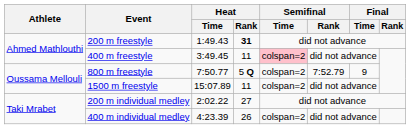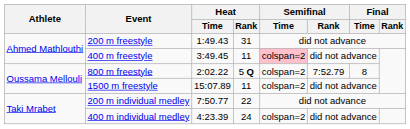(246, 41) bold -> (246, 41) normal
(212, 71) 7:50.77 -> (212, 71) 2:02.22
(364, 71) 9 -> (364, 71) 8
(212, 101) 2:02.22 -> (212, 101) 7:50.77
(246, 101) 27 -> (246, 101) 22
(246, 116) 26 -> (246, 116) 24
